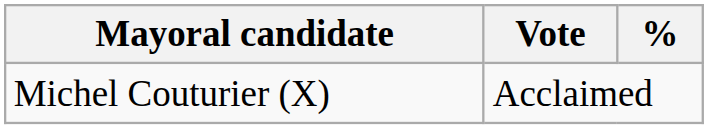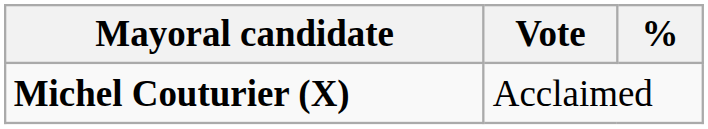(172, 92) normal -> (182, 92) bold
